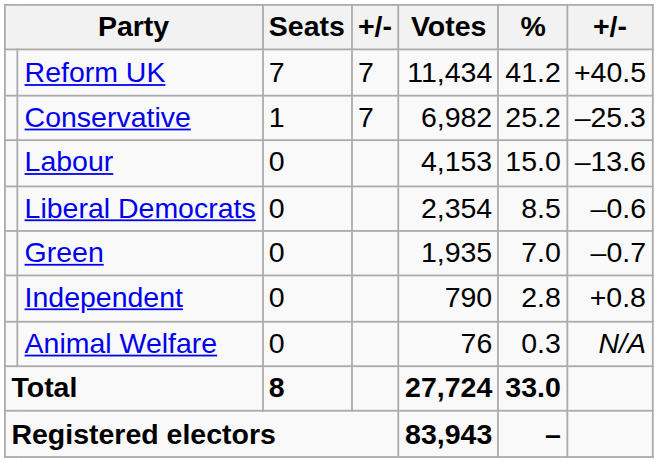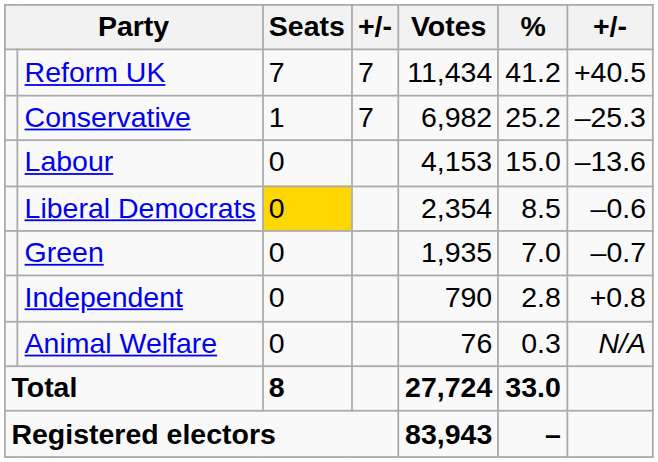(277, 207) no background -> (277, 207) gold background
